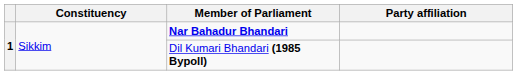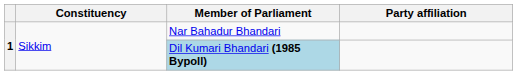(229, 31) bold -> (225, 31) normal
(235, 55) no background -> (235, 55) lightblue background
